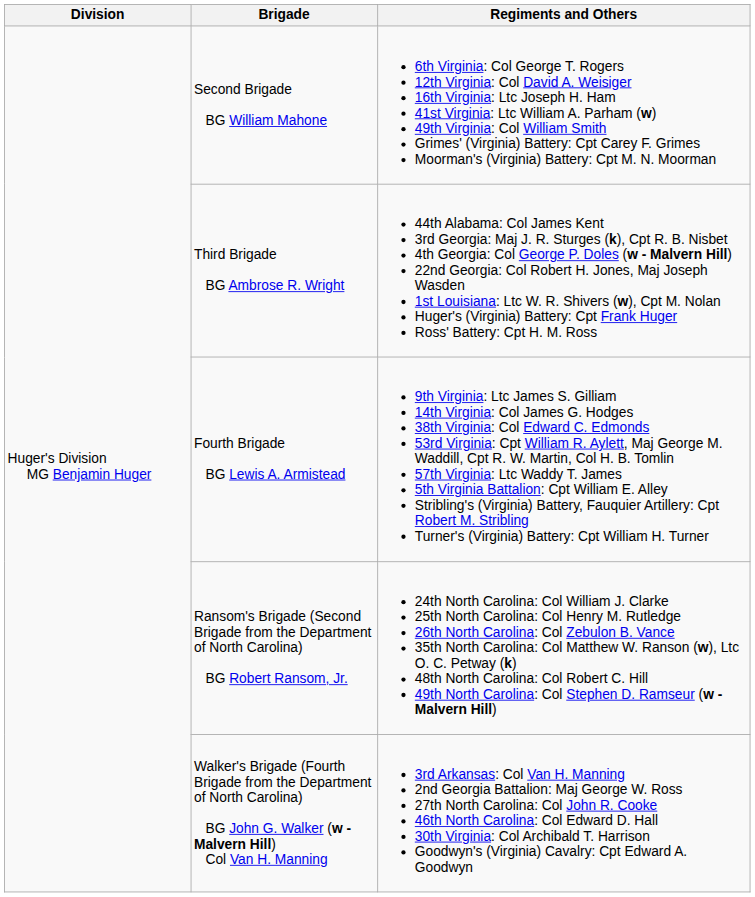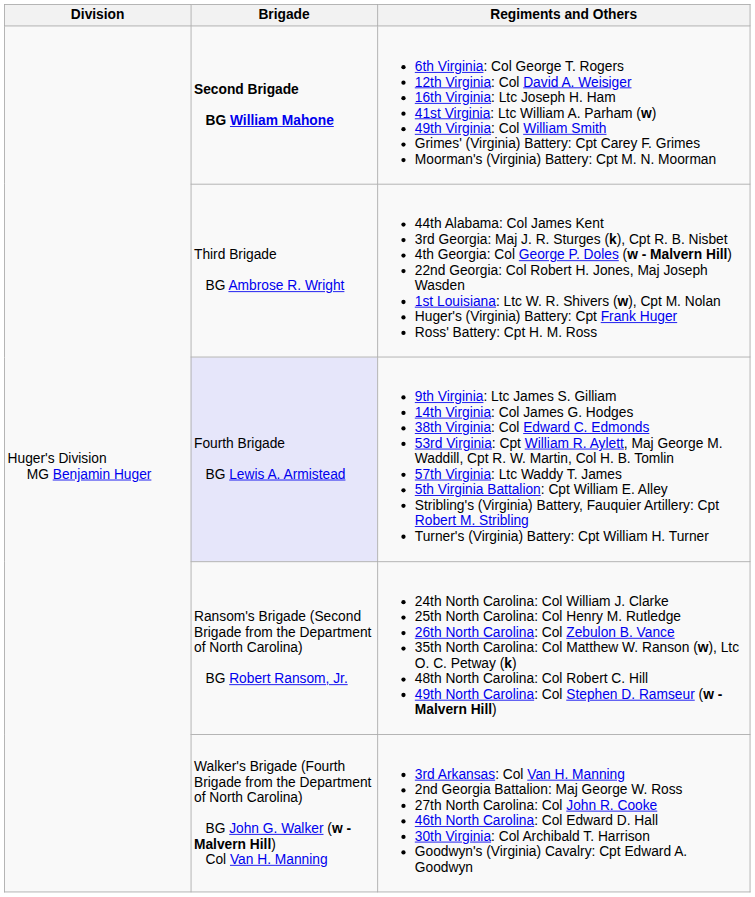(261, 105) normal -> (264, 105) bold
(270, 459) no background -> (270, 459) lavender background
